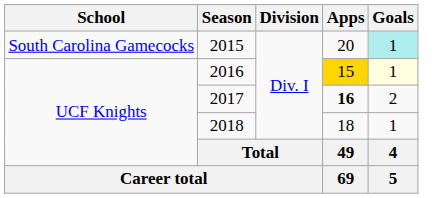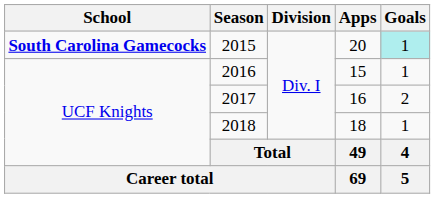(101, 44) normal -> (107, 44) bold
(346, 71) gold background -> (358, 71) no background
(393, 71) lightyellow background -> (405, 71) no background
(346, 98) bold -> (358, 98) normal
